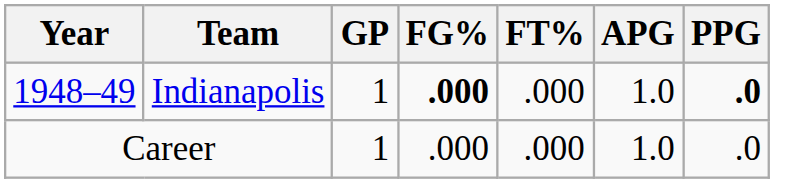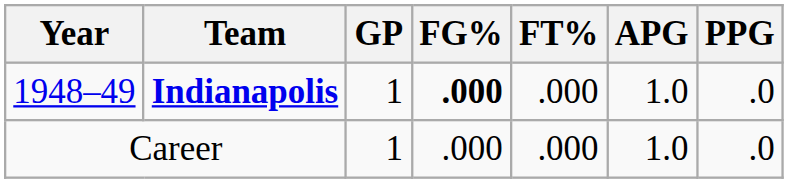(238, 91) normal -> (245, 91) bold
(748, 91) bold -> (762, 91) normal
